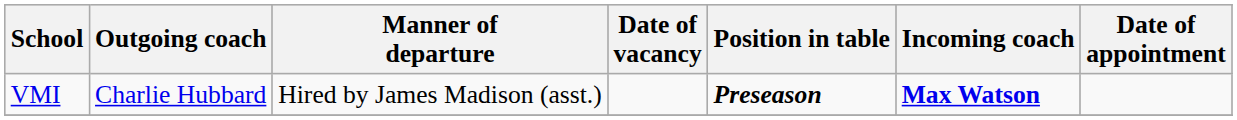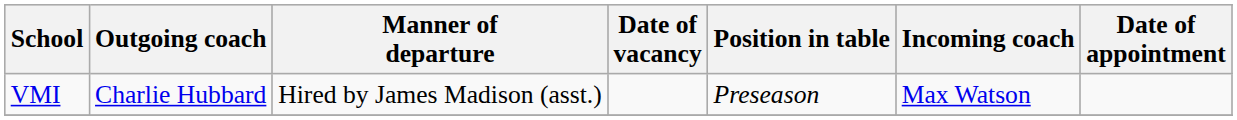(768, 94) bold -> (766, 94) normal
(971, 94) bold -> (966, 94) normal
